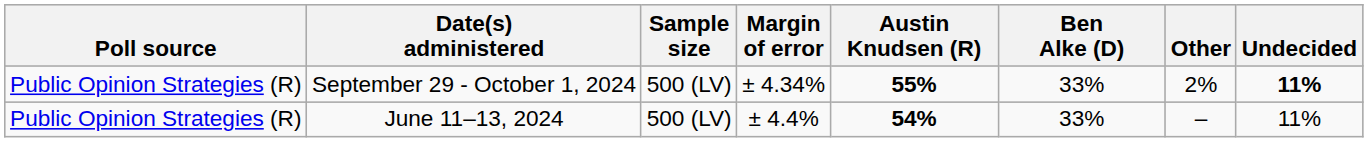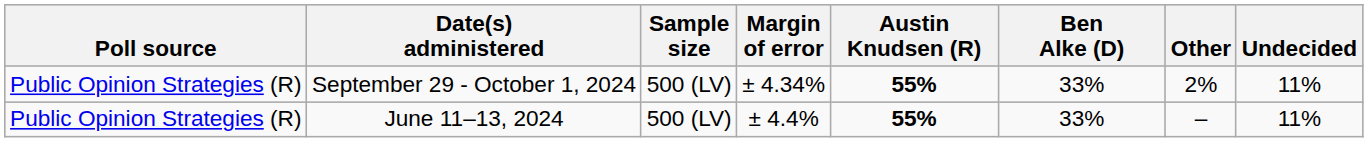(1299, 84) bold -> (1299, 84) normal
(914, 120) 54% -> (914, 120) 55%
